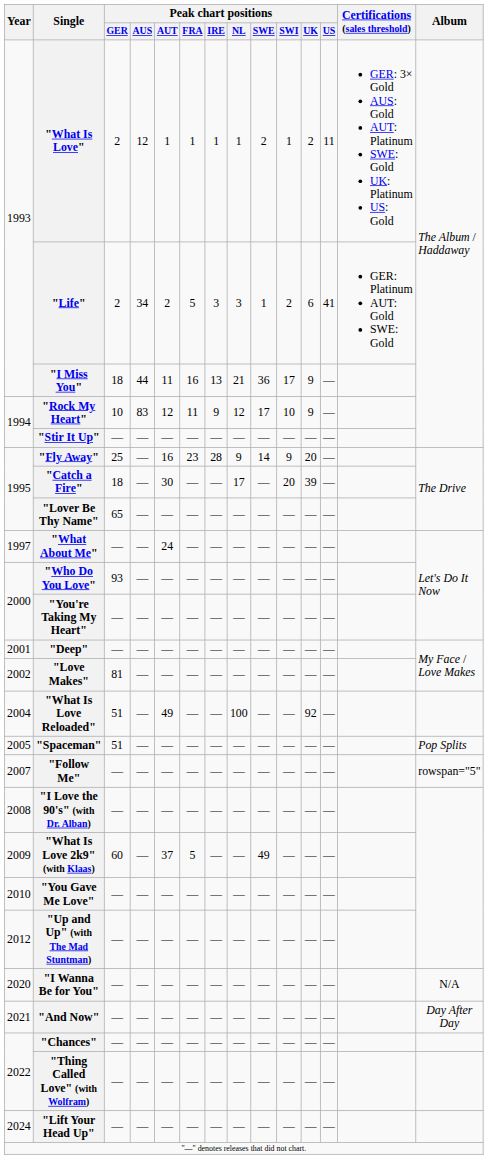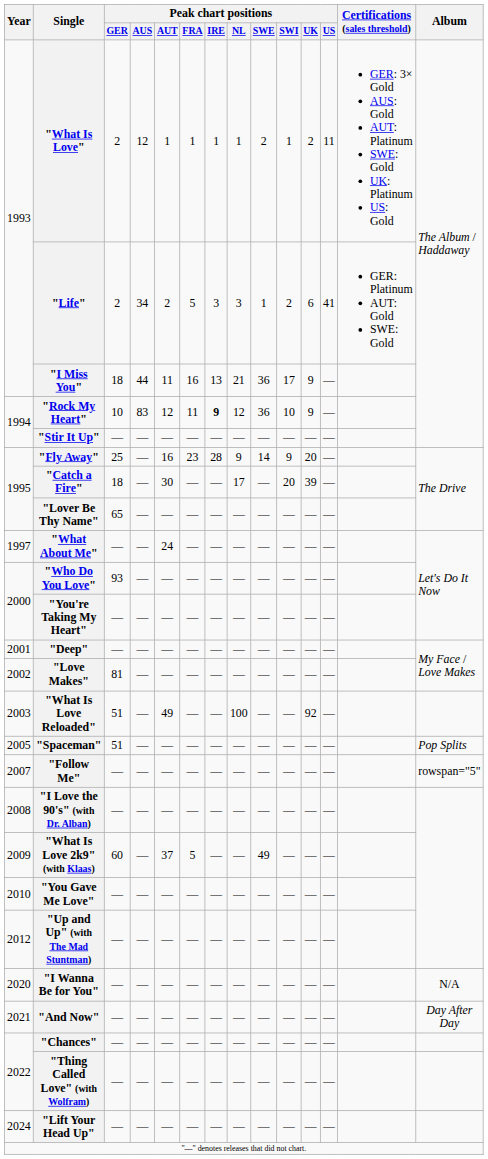(216, 412) normal -> (216, 412) bold
(264, 412) 17 -> (264, 412) 36
(19, 713) 2004 -> (19, 713) 2003
